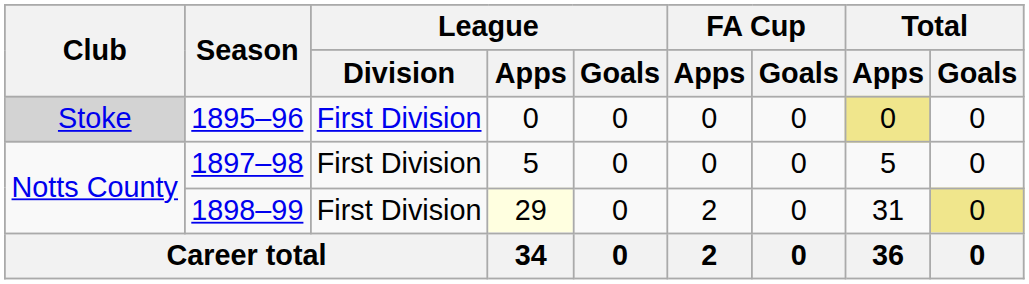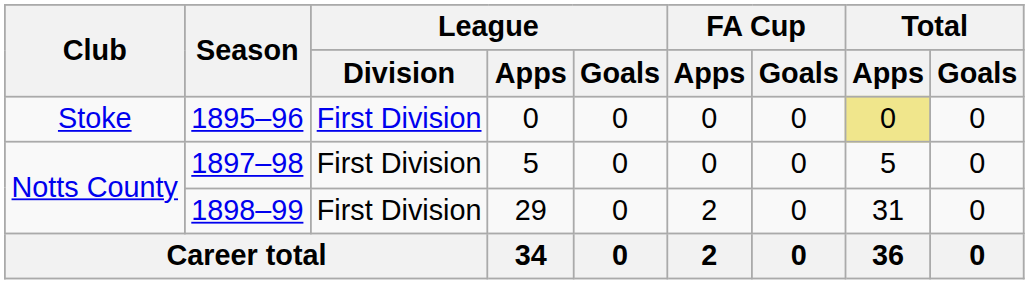(95, 118) lightgrey background -> (95, 118) no background
(531, 210) lightyellow background -> (531, 210) no background
(977, 210) khaki background -> (977, 210) no background
